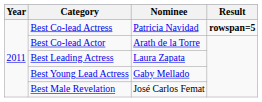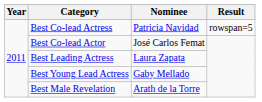(232, 27) bold -> (231, 27) normal
(167, 43) Arath de la Torre -> (169, 43) José Carlos Femat
(169, 89) José Carlos Femat -> (167, 89) Arath de la Torre
